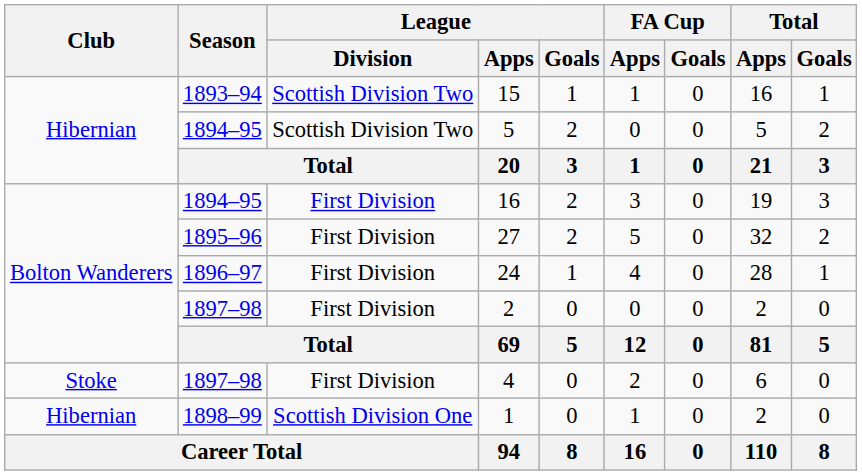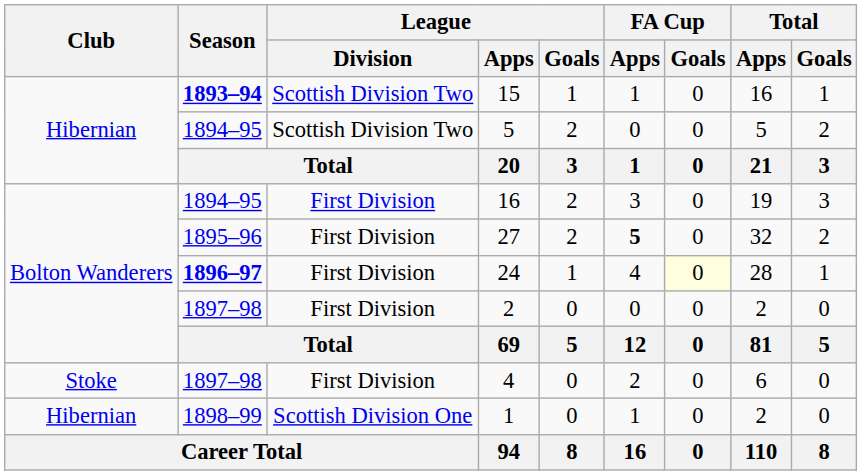(222, 93) normal -> (222, 93) bold
(635, 237) normal -> (635, 237) bold
(222, 272) normal -> (222, 272) bold
(698, 272) no background -> (698, 272) lightyellow background
